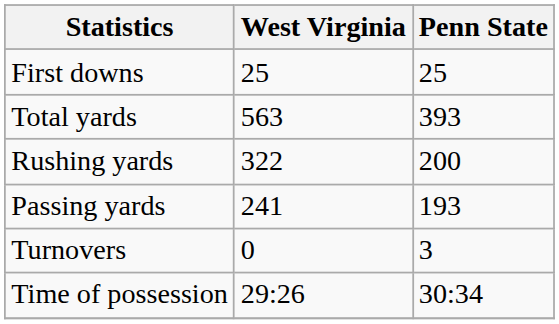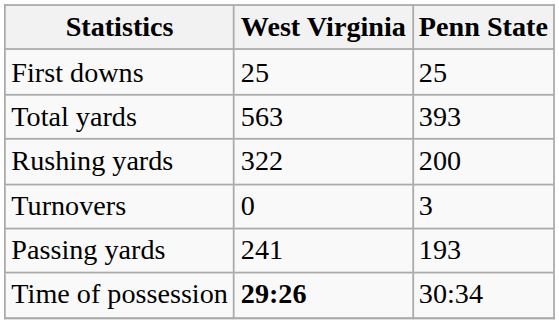rows swapped: (88, 205) <-> (69, 250)
(273, 294) normal -> (274, 294) bold
